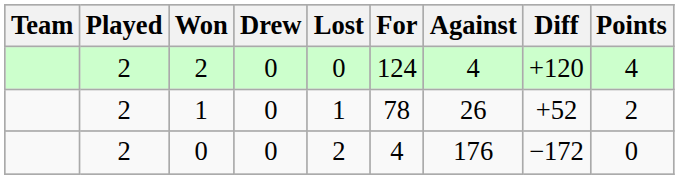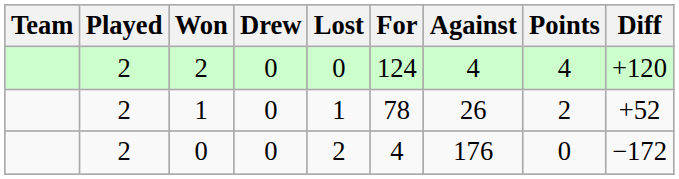columns swapped: (556, 25) <-> (632, 25)
